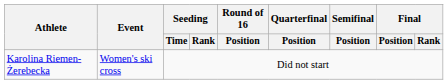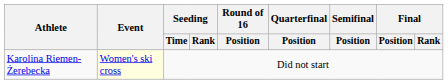(126, 65) no background -> (126, 65) lightyellow background
